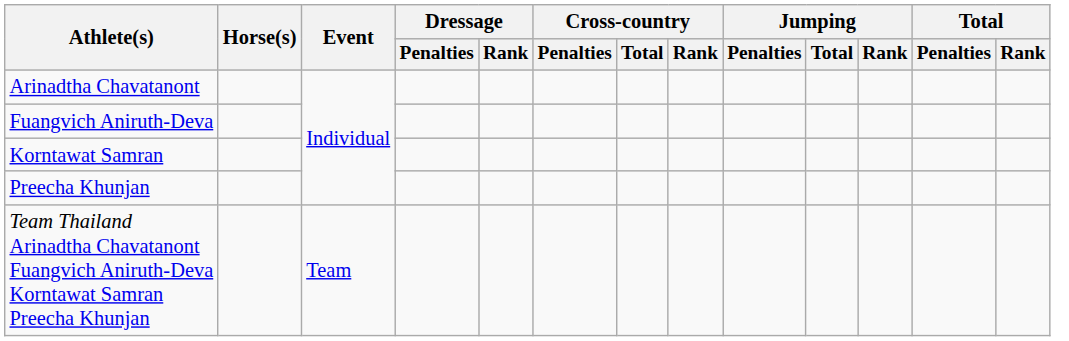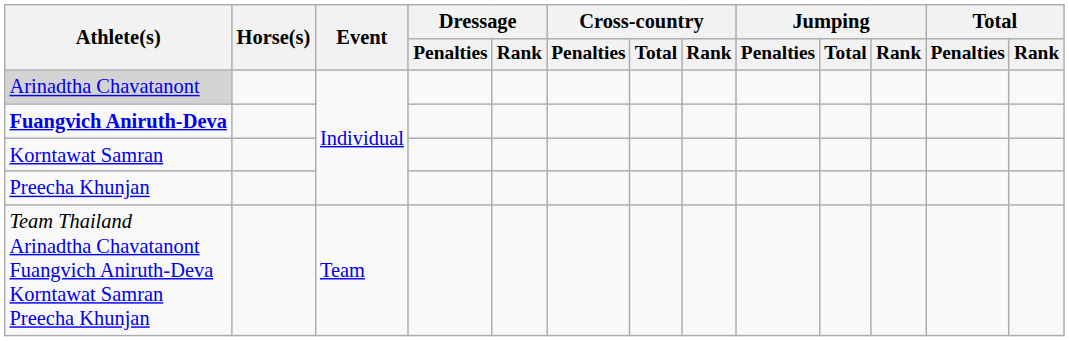(105, 87) no background -> (105, 87) lightgrey background
(111, 121) normal -> (118, 121) bold
